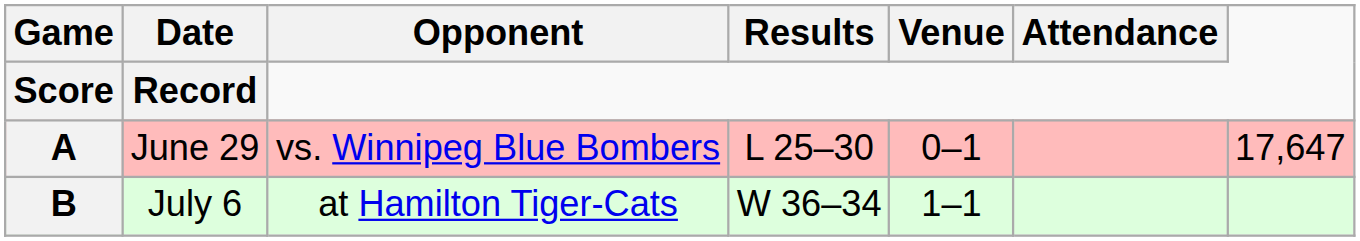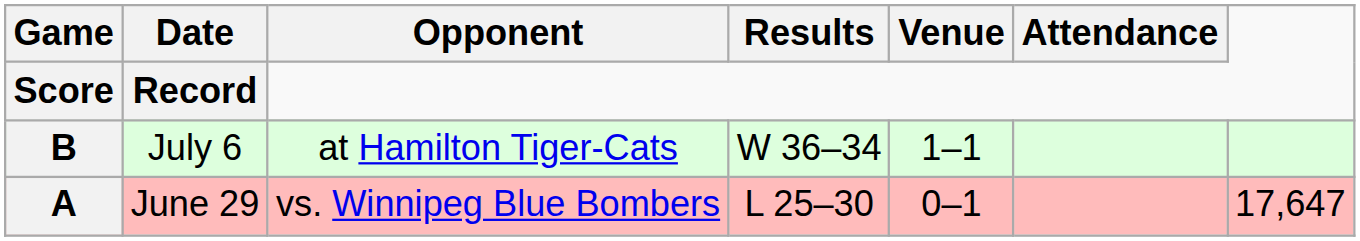rows swapped: (64, 147) <-> (64, 205)
